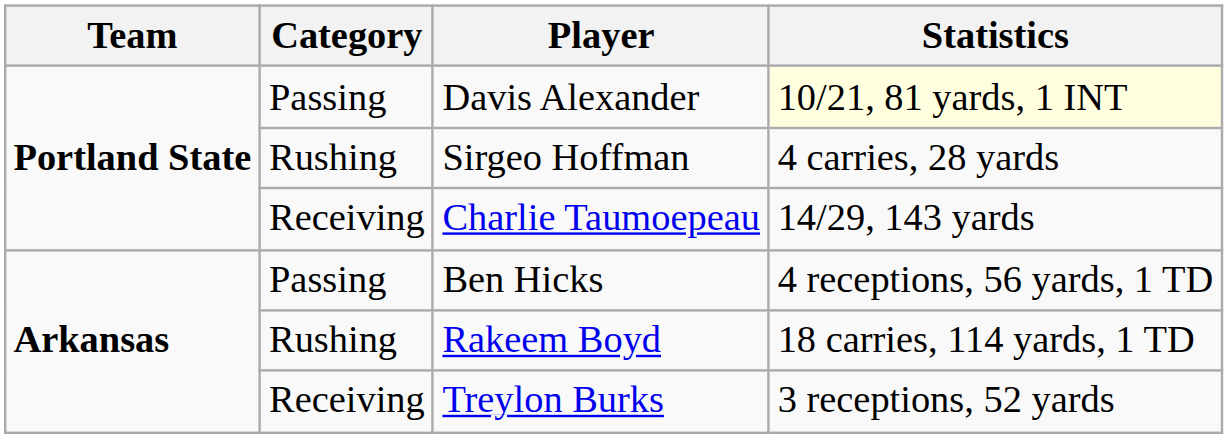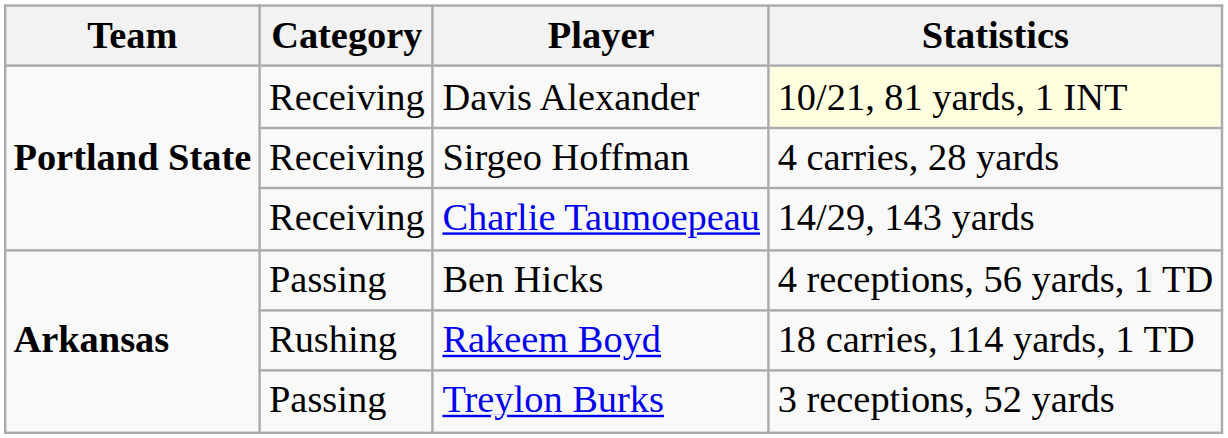(328, 96) Passing -> (347, 96) Receiving
(333, 157) Rushing -> (347, 157) Receiving
(347, 400) Receiving -> (328, 400) Passing
